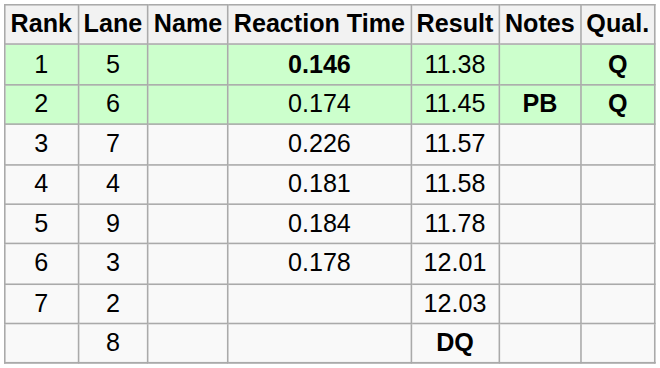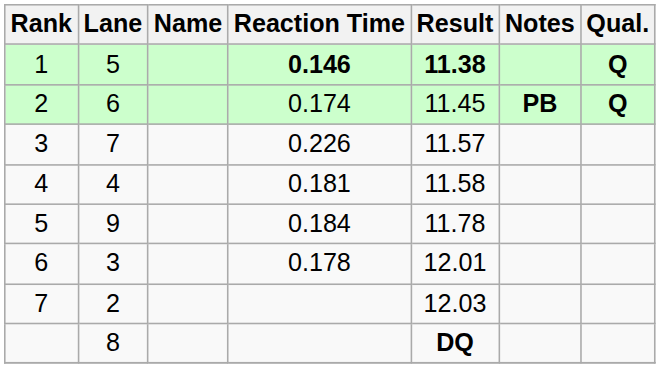(455, 64) normal -> (455, 64) bold
